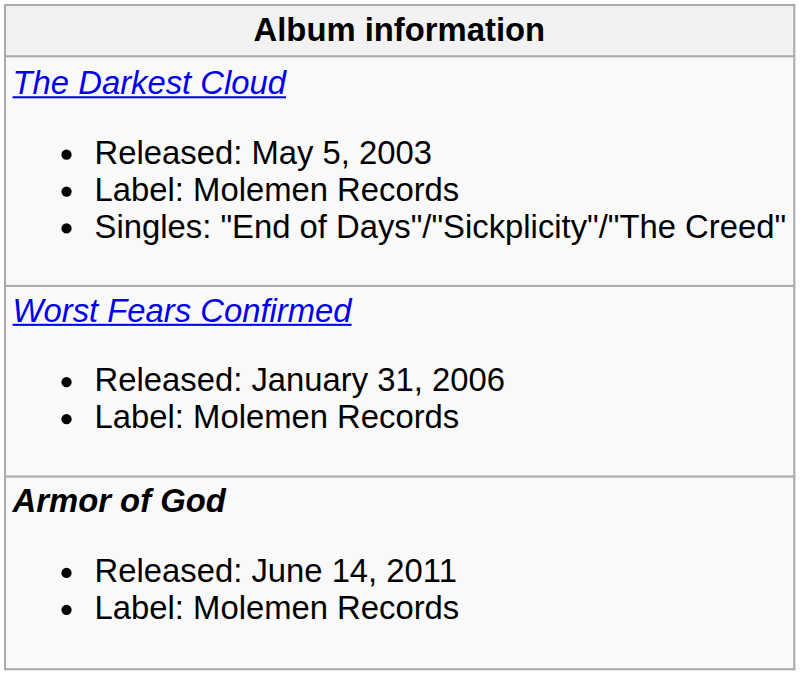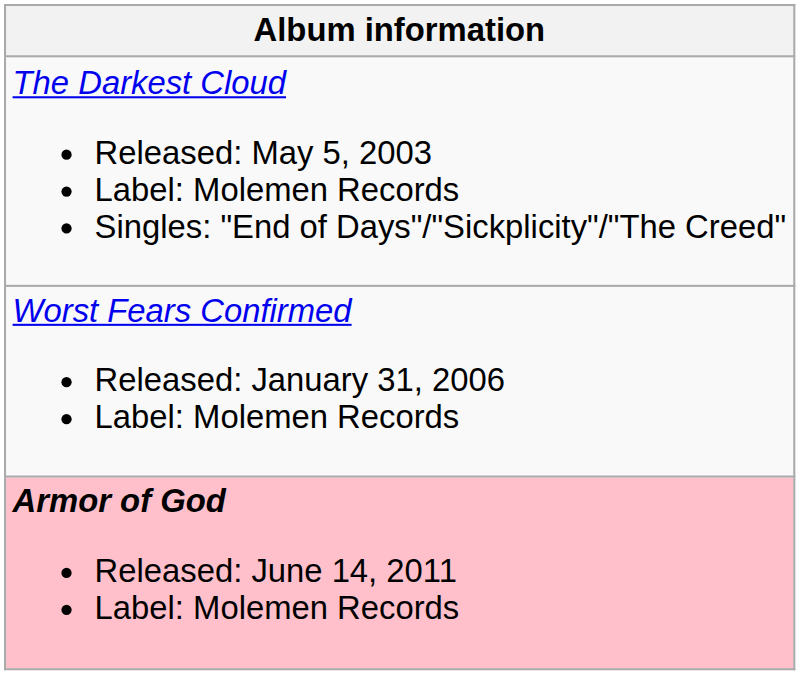(399, 556) no background -> (399, 556) pink background
